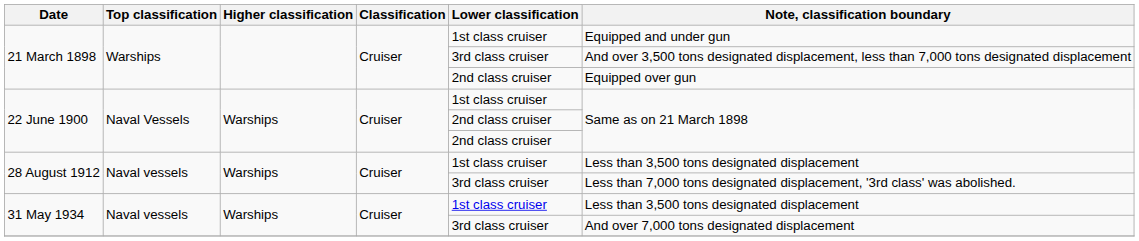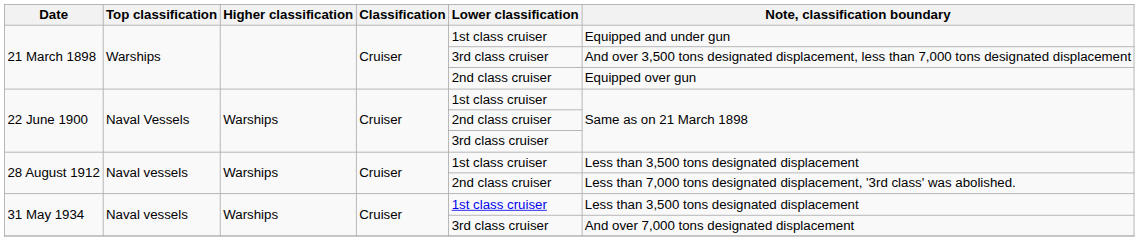(502, 141) 2nd class cruiser -> (500, 141) 3rd class cruiser
(500, 183) 3rd class cruiser -> (502, 183) 2nd class cruiser
